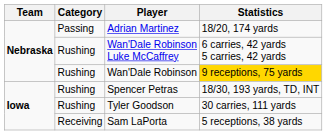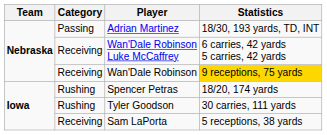(240, 29) 18/20, 174 yards -> (261, 29) 18/30, 193 yards, TD, INT
(76, 51) Rushing -> (80, 51) Receiving
(76, 73) Rushing -> (80, 73) Receiving
(261, 89) 18/30, 193 yards, TD, INT -> (240, 89) 18/20, 174 yards
